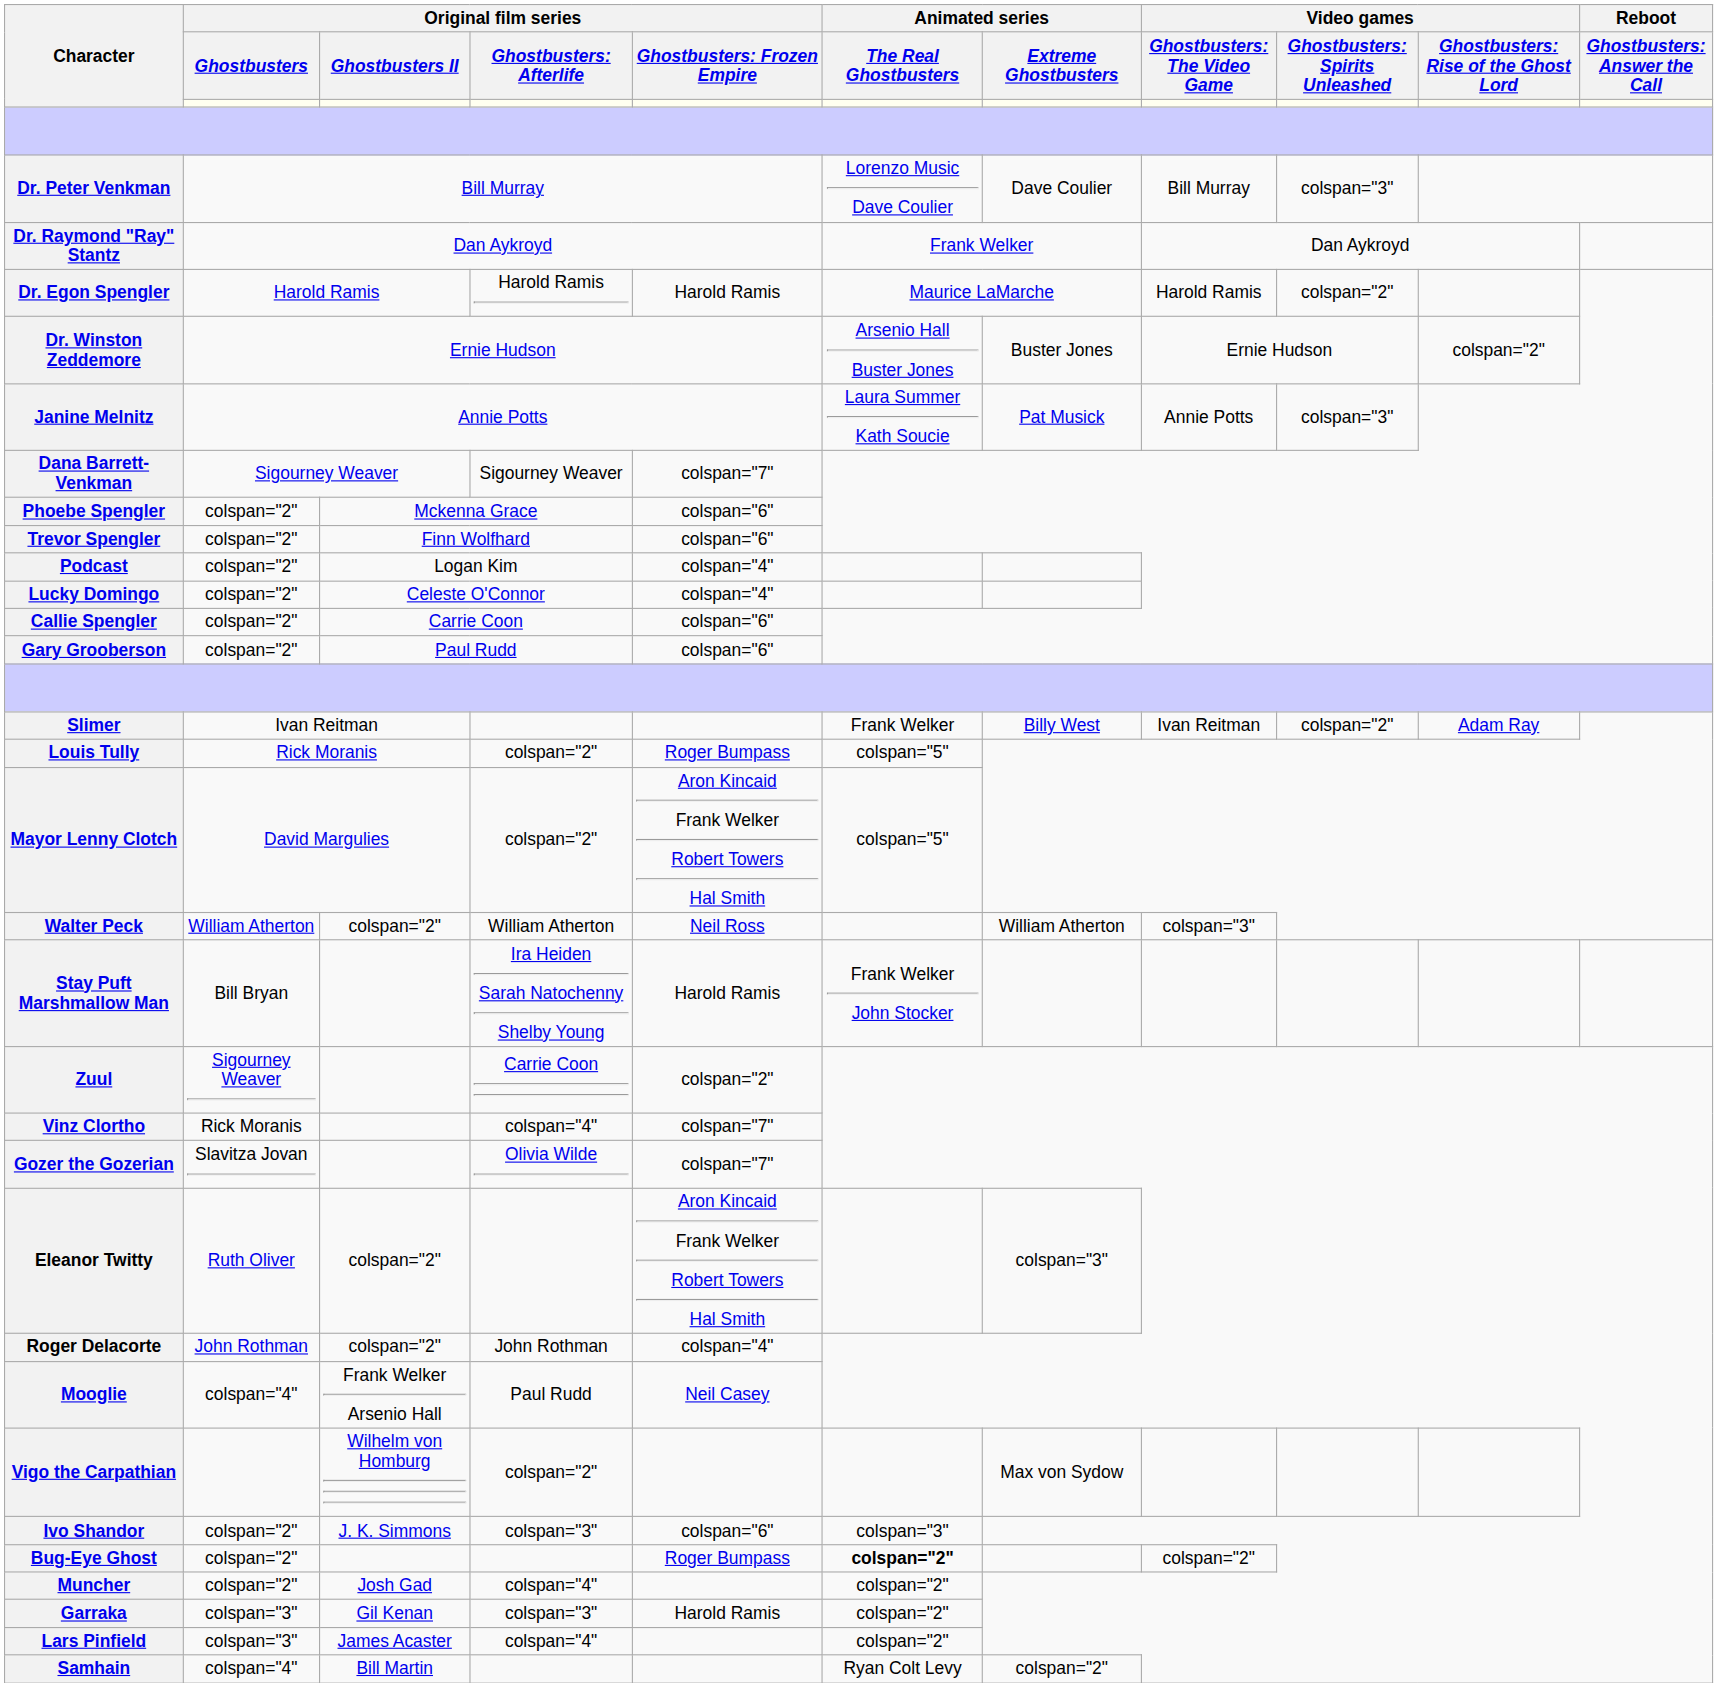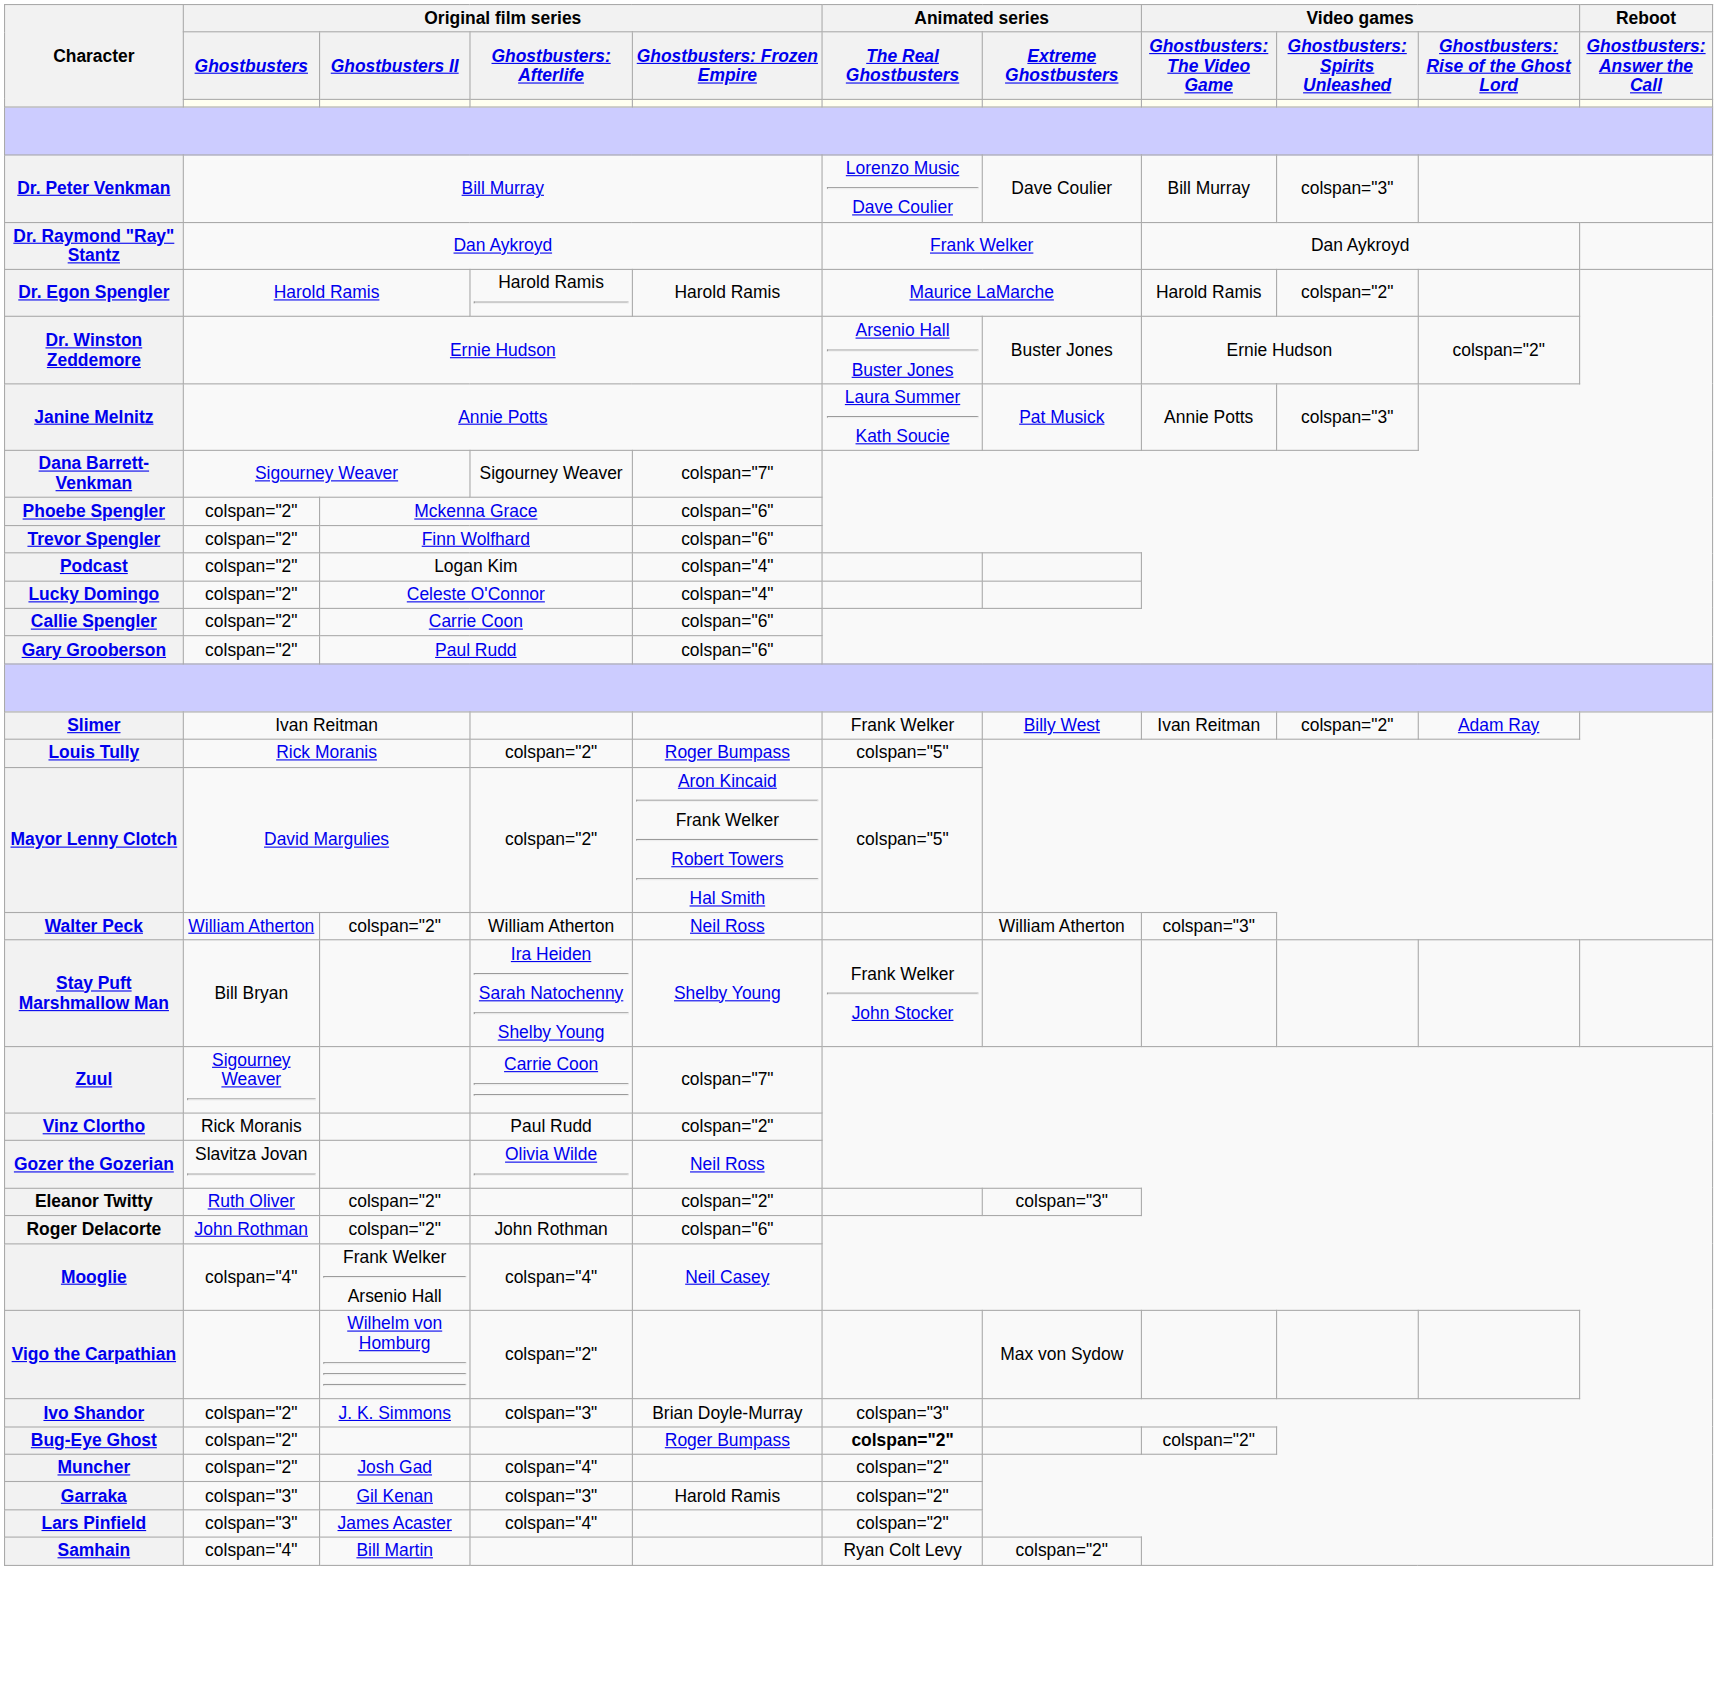(727, 993) Harold Ramis -> (727, 993) Shelby Young
(727, 1079) colspan="2" -> (727, 1079) colspan="7"
(551, 1126) colspan="4" -> (551, 1126) Paul Rudd
(727, 1126) colspan="7" -> (727, 1126) colspan="2"
(727, 1164) colspan="7" -> (727, 1164) Neil Ross
(727, 1260) Aron Kincaid Frank Welker Robert Towers Hal Smith -> (727, 1201) colspan="2"
(727, 1347) colspan="4" -> (727, 1229) colspan="6"
(551, 1394) Paul Rudd -> (551, 1276) colspan="4"
(727, 1530) colspan="6" -> (727, 1412) Brian Doyle-Murray
